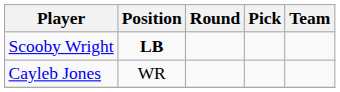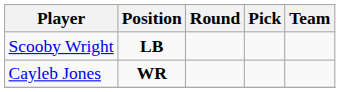(152, 73) normal -> (152, 73) bold
